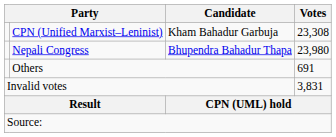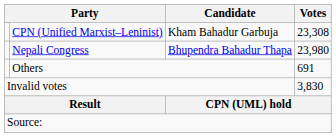(310, 86) 3,831 -> (310, 86) 3,830
